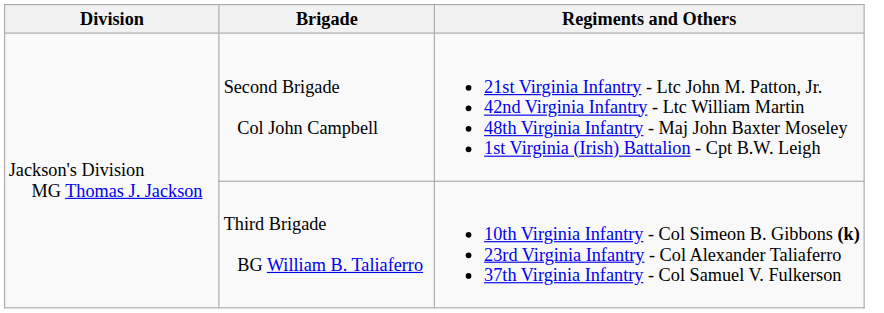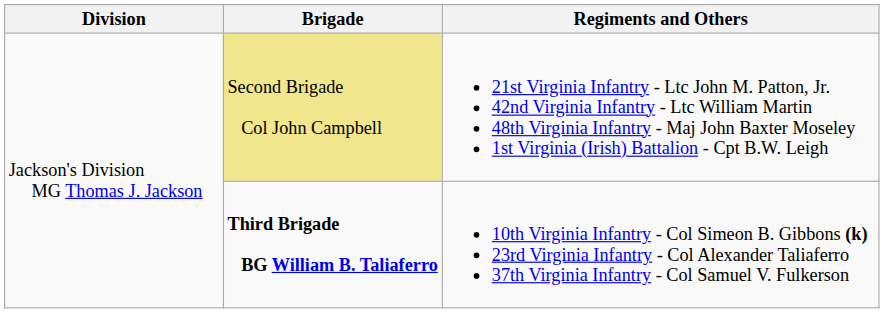(301, 107) no background -> (305, 107) khaki background
(323, 244) normal -> (333, 244) bold
